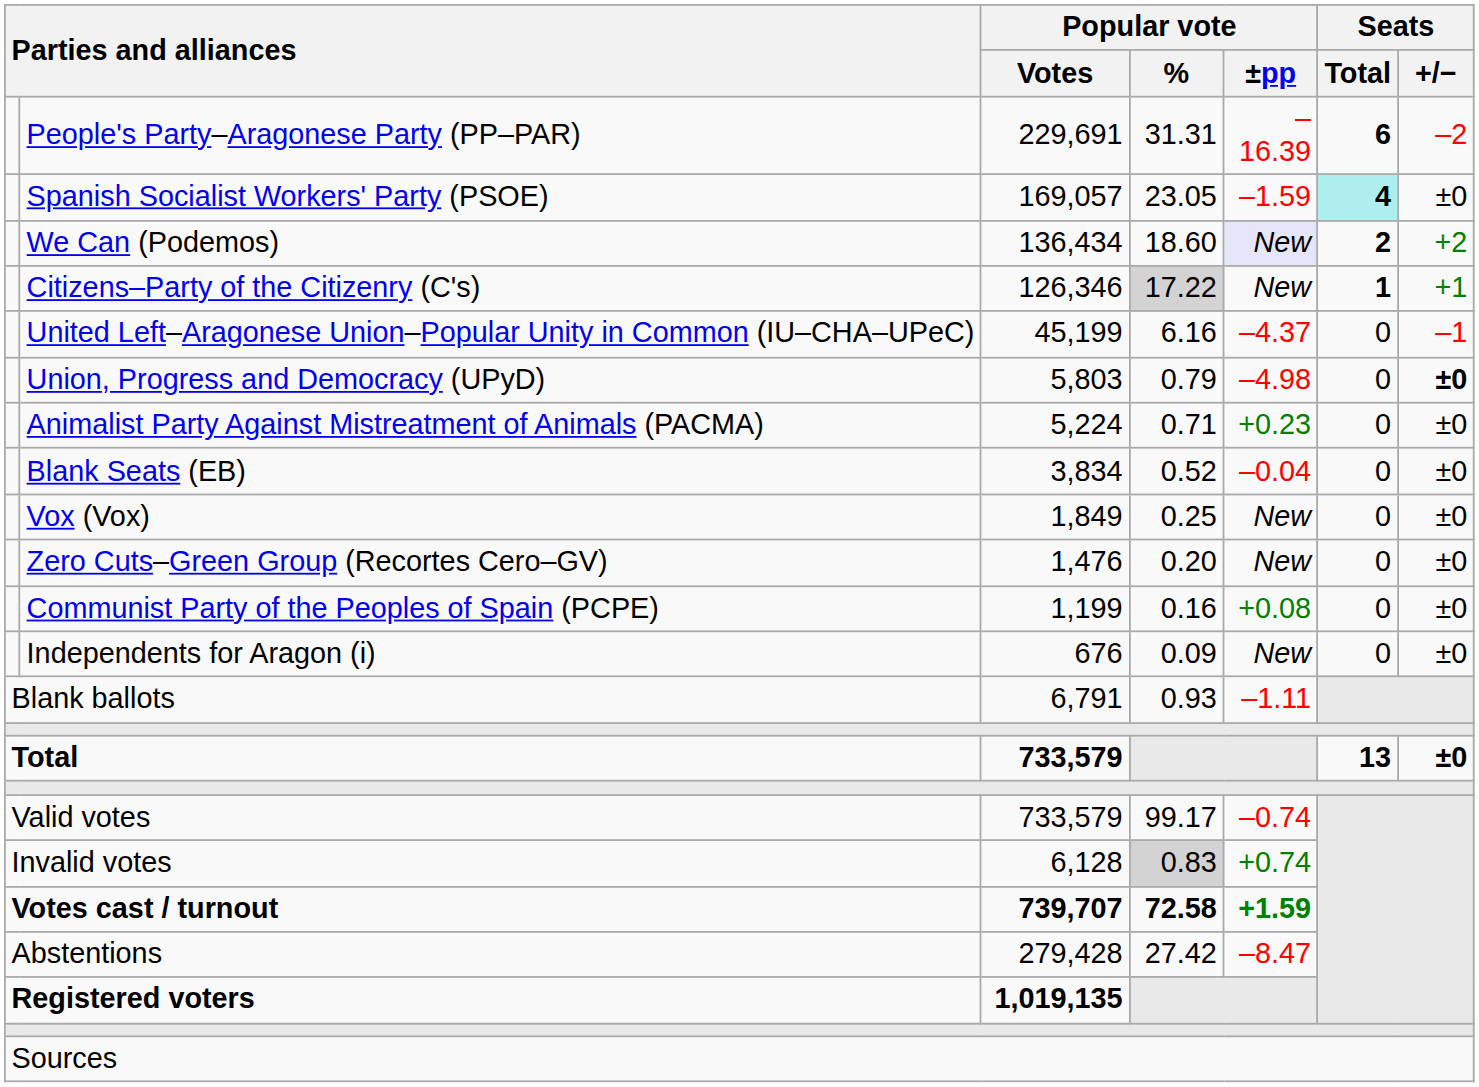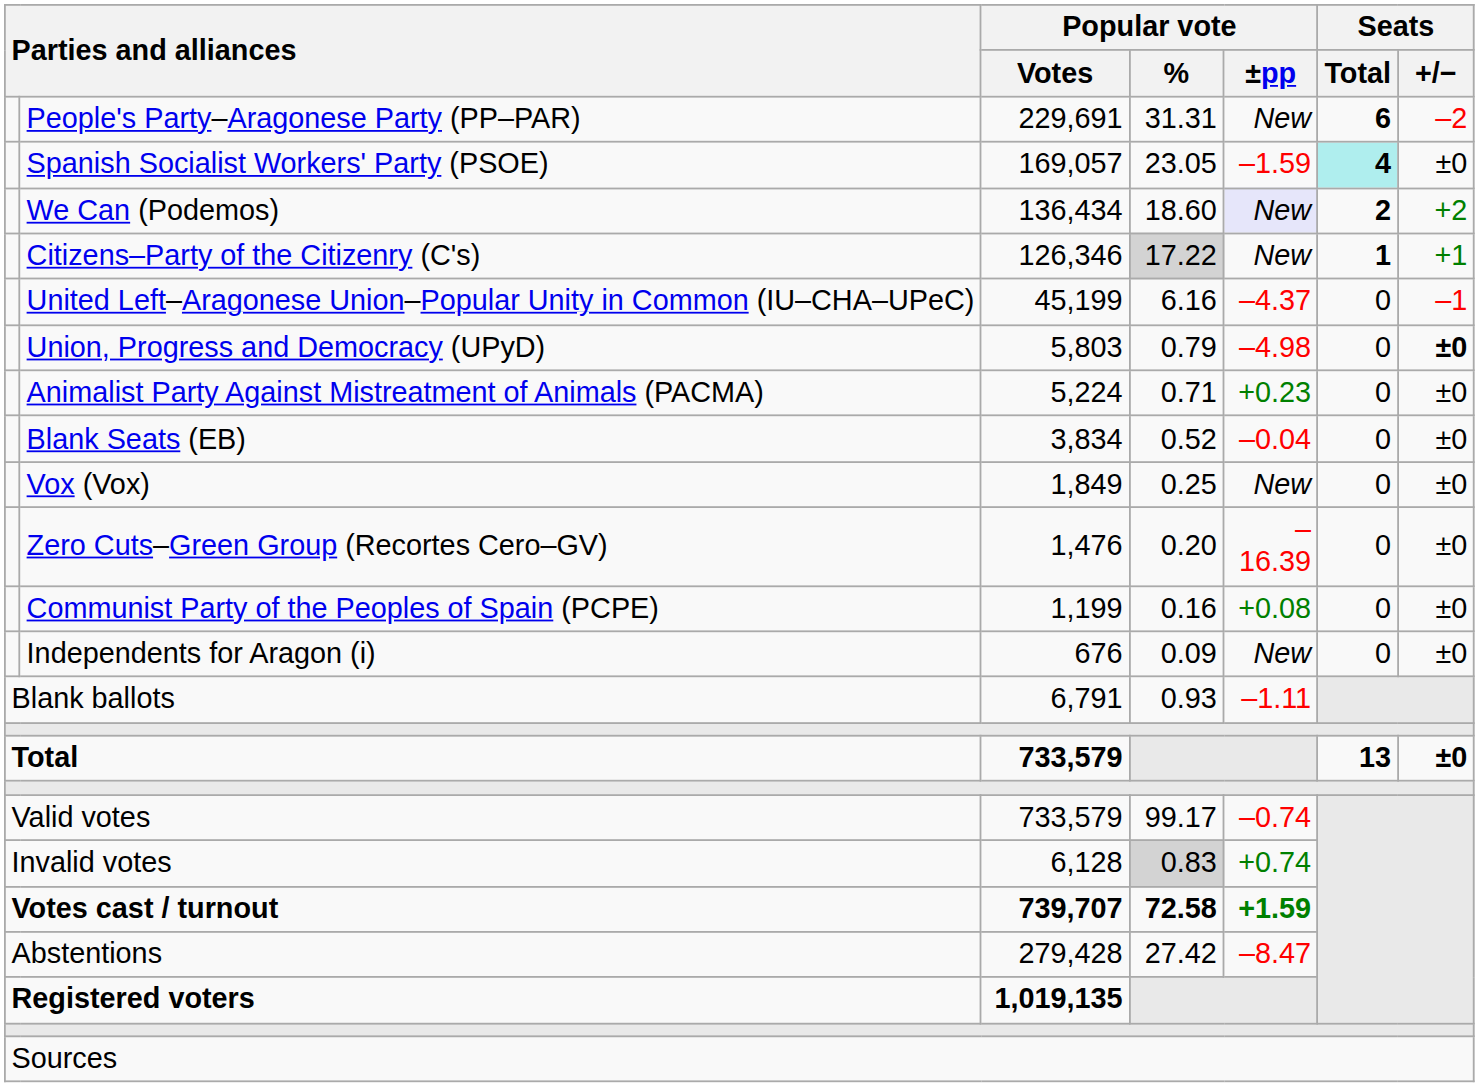(1275, 134) –16.39 -> (1282, 118) New
(1282, 562) New -> (1275, 545) –16.39
